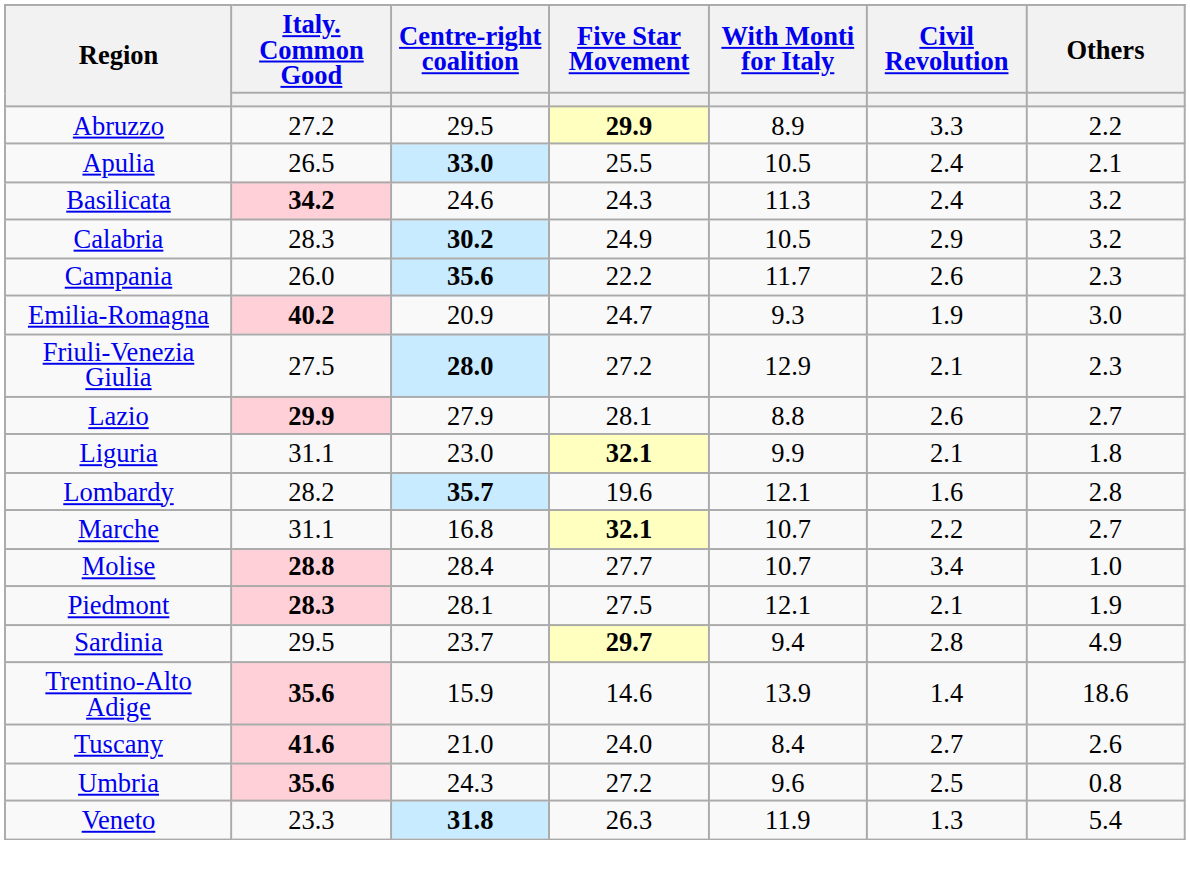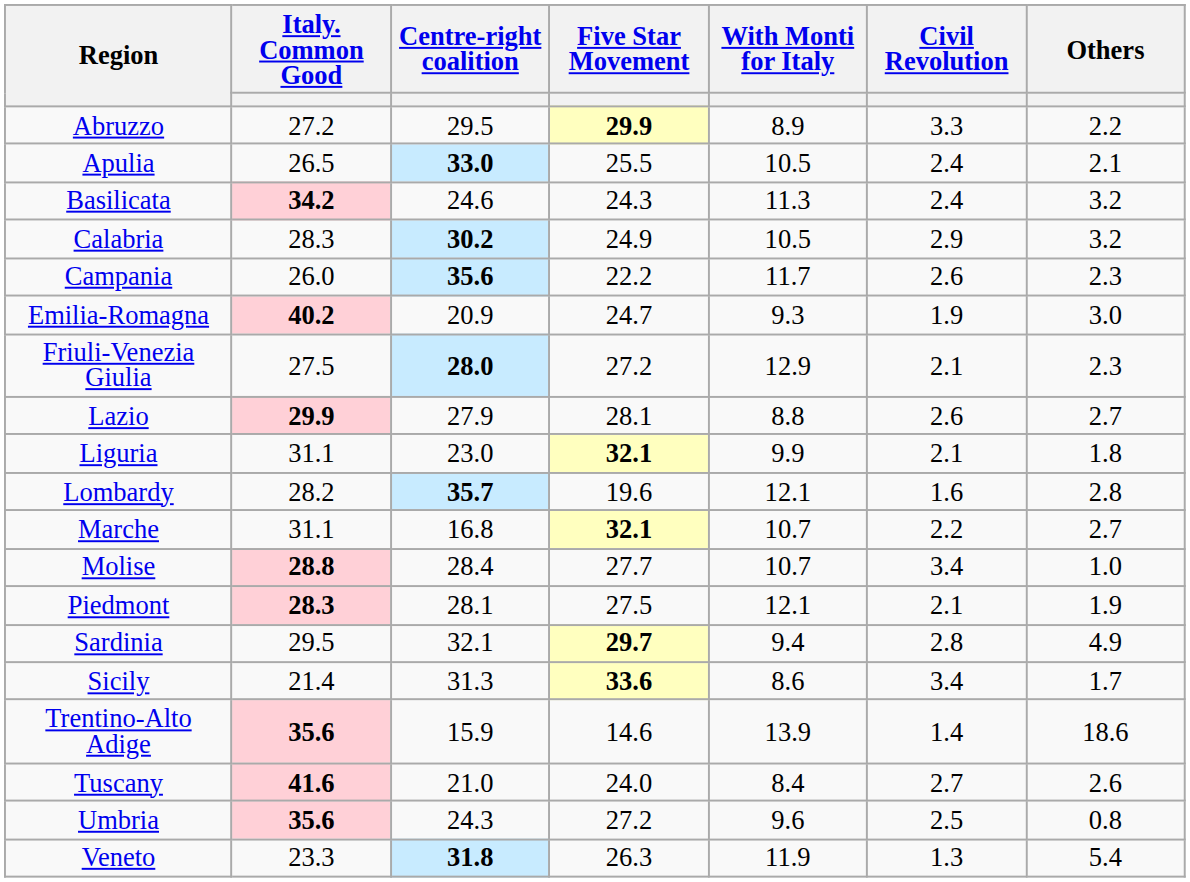(470, 643) 23.7 -> (470, 643) 32.1
+ row: (118, 681)
